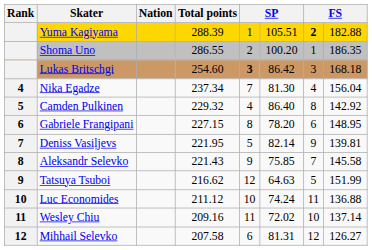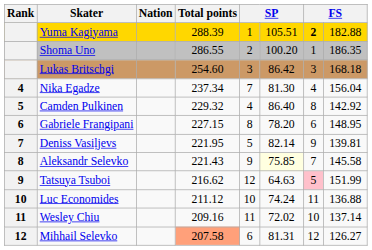(250, 69) bold -> (250, 69) normal
(281, 161) no background -> (281, 161) lightyellow background
(313, 180) no background -> (313, 180) pink background
(207, 236) no background -> (207, 236) lightsalmon background
